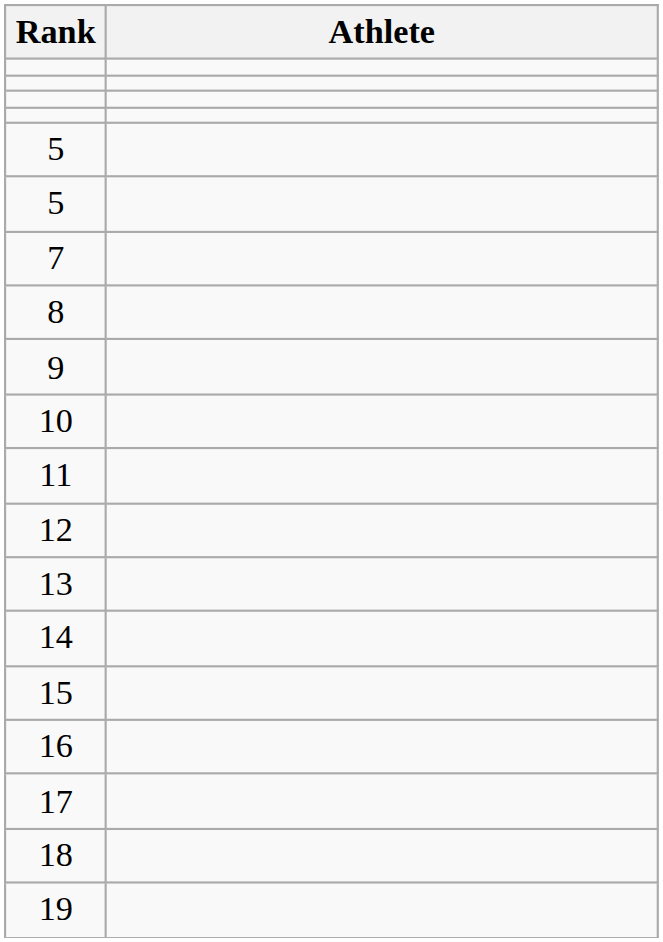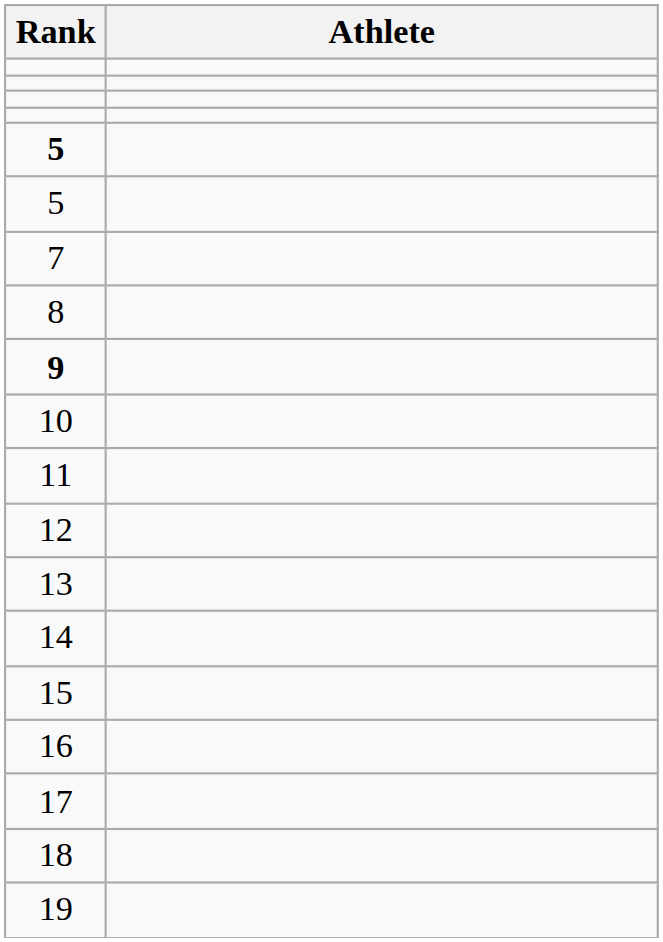(56, 149) normal -> (56, 149) bold
(56, 366) normal -> (56, 366) bold
